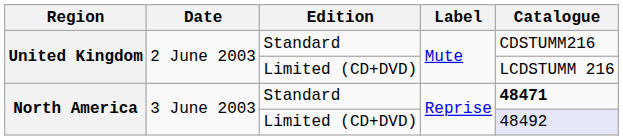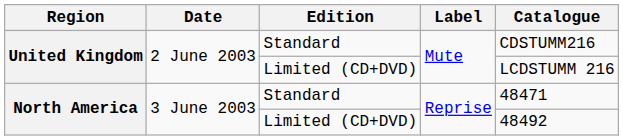(523, 96) bold -> (523, 96) normal
(523, 122) lavender background -> (523, 122) no background
